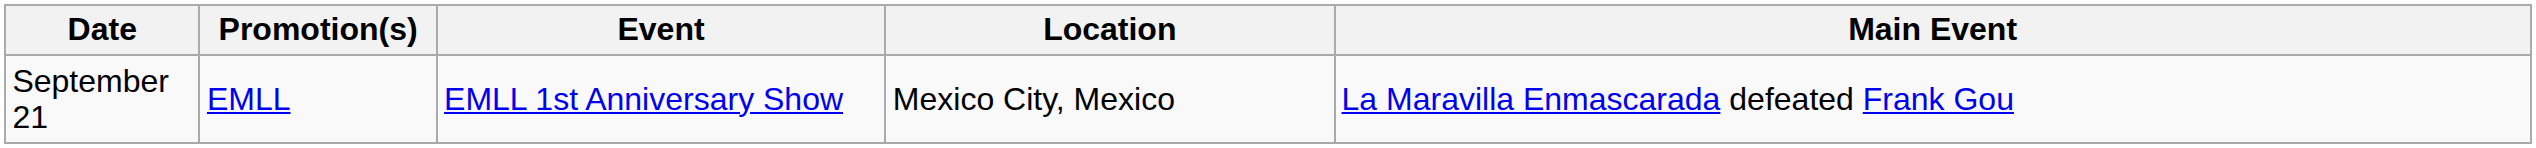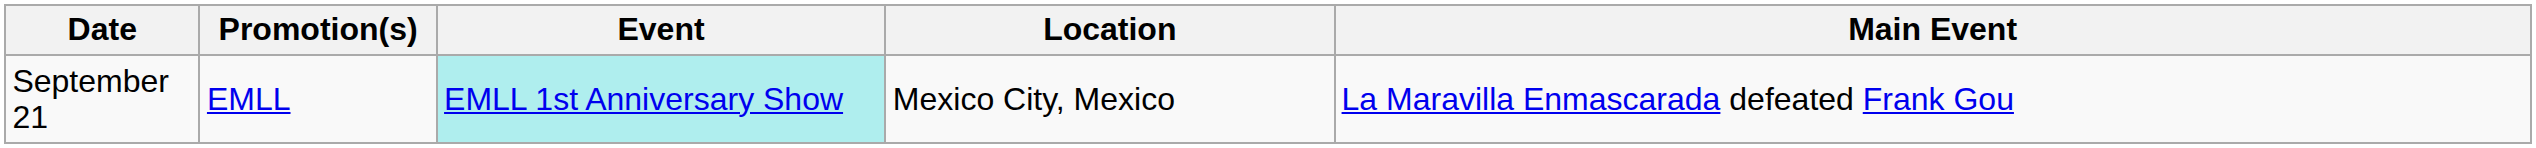(644, 98) no background -> (644, 98) paleturquoise background
